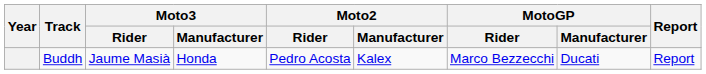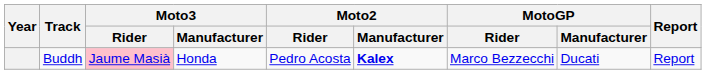(129, 59) no background -> (129, 59) pink background
(374, 59) normal -> (375, 59) bold
